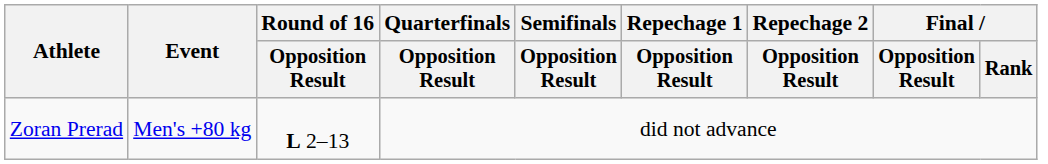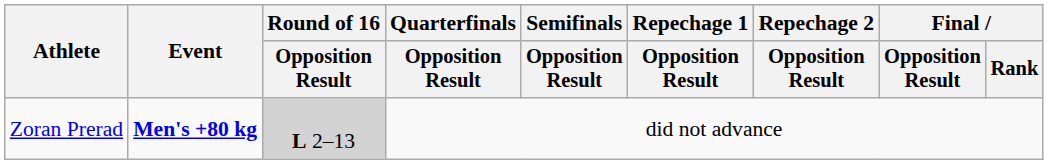(192, 128) normal -> (195, 128) bold
(318, 141) no background -> (324, 141) lightgrey background
